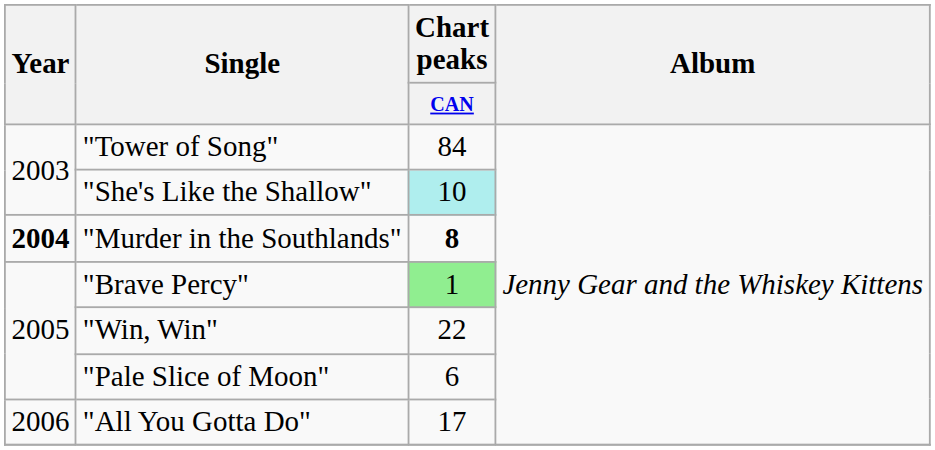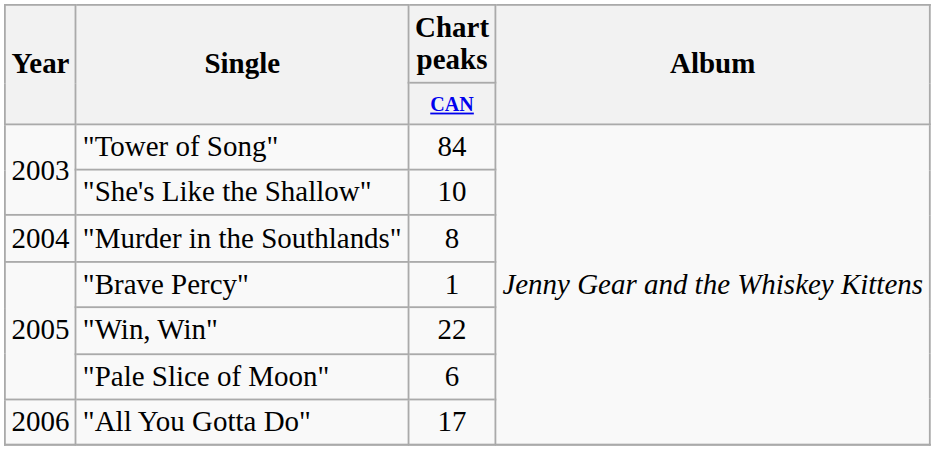(452, 192) paleturquoise background -> (452, 192) no background
(41, 238) bold -> (41, 238) normal
(452, 238) bold -> (452, 238) normal
(452, 284) lightgreen background -> (452, 284) no background
